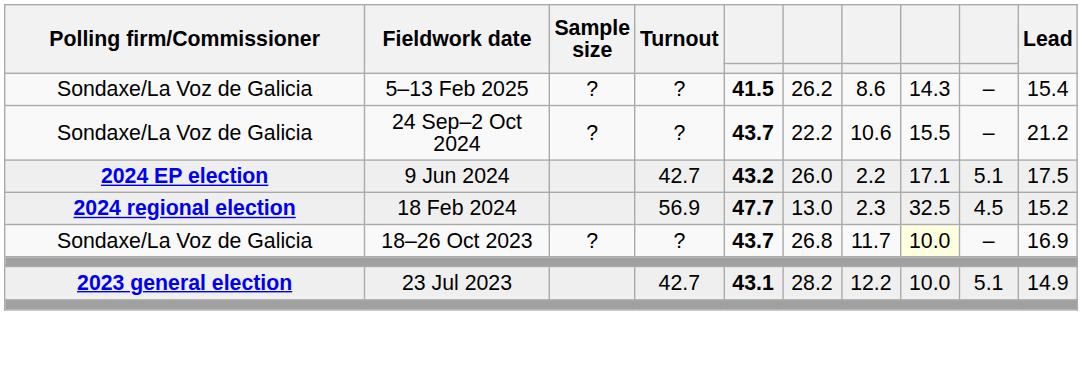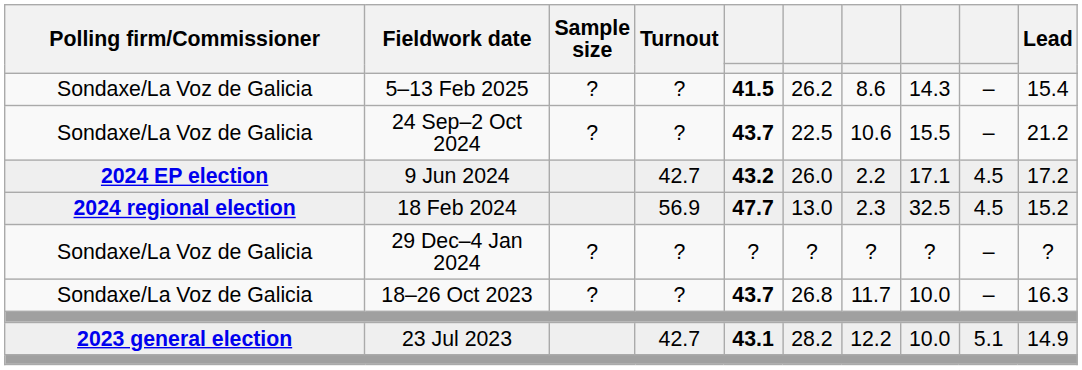(812, 133) 22.2 -> (812, 133) 22.5
(989, 176) 5.1 -> (989, 176) 4.5
(1048, 176) 17.5 -> (1048, 176) 17.2
+ row: (185, 252)
(930, 241) lightyellow background -> (930, 295) no background
(1048, 241) 16.9 -> (1048, 295) 16.3
